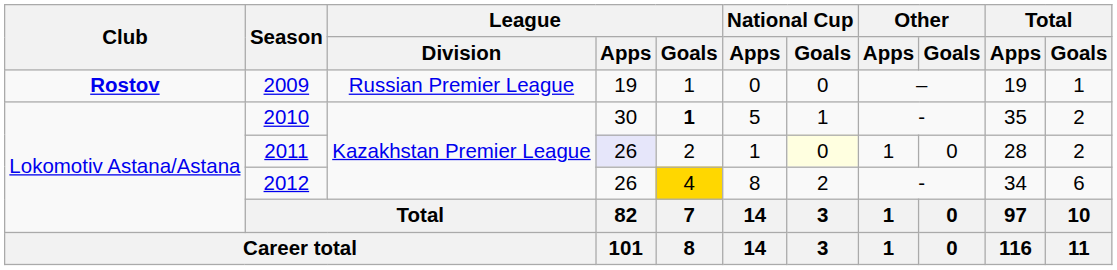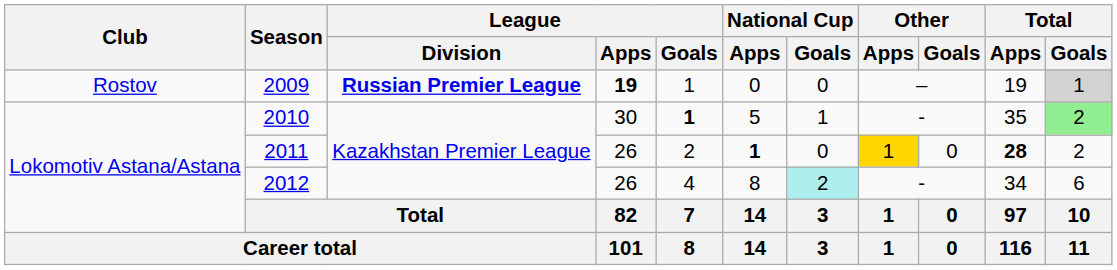(125, 85) bold -> (125, 85) normal
(461, 85) normal -> (461, 85) bold
(626, 85) normal -> (626, 85) bold
(1079, 85) no background -> (1079, 85) lightgrey background
(1079, 118) no background -> (1079, 118) lightgreen background
(626, 150) lavender background -> (626, 150) no background
(755, 150) normal -> (755, 150) bold
(823, 150) lightyellow background -> (823, 150) no background
(888, 150) no background -> (888, 150) gold background
(1015, 150) normal -> (1015, 150) bold
(689, 183) gold background -> (689, 183) no background
(823, 183) no background -> (823, 183) paleturquoise background
